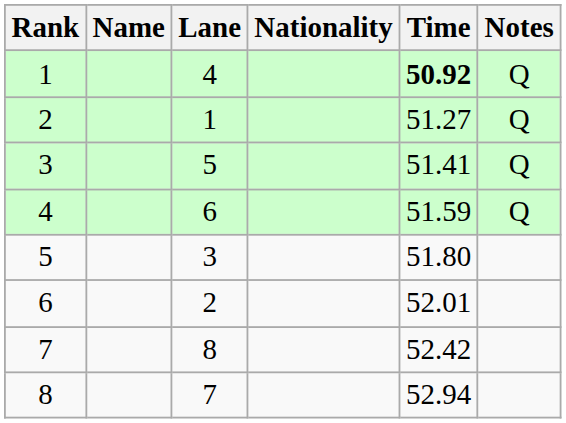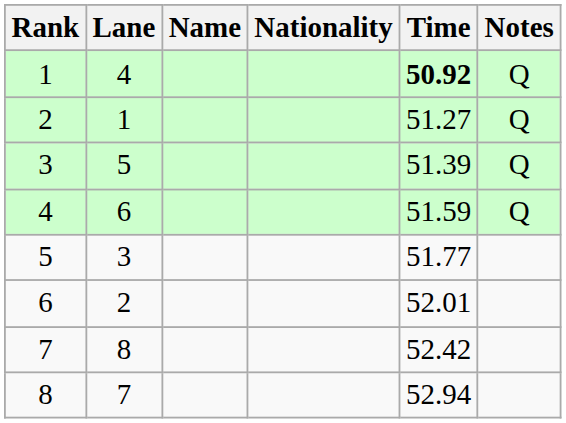columns swapped: (210, 27) <-> (129, 27)
(439, 165) 51.41 -> (439, 165) 51.39
(439, 257) 51.80 -> (439, 257) 51.77
